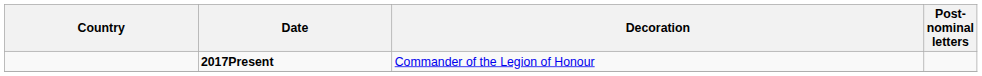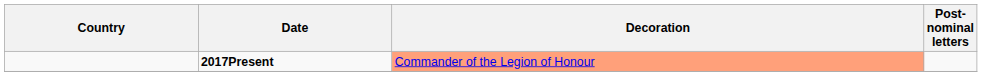(495, 61) no background -> (495, 61) lightsalmon background
